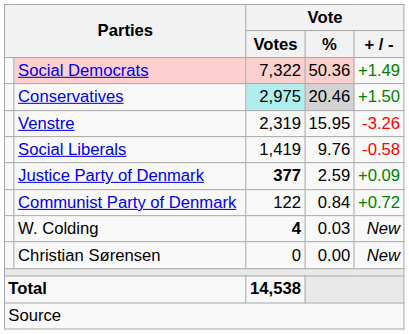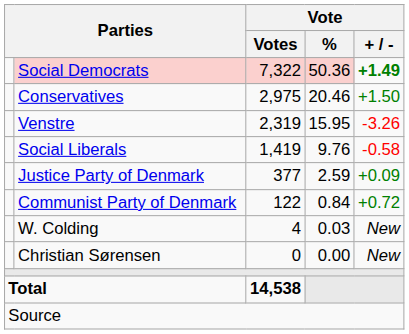(379, 70) normal -> (379, 70) bold
(280, 96) paleturquoise background -> (280, 96) no background
(329, 96) lightgrey background -> (329, 96) no background
(287, 176) bold -> (287, 176) normal
(296, 228) bold -> (296, 228) normal
